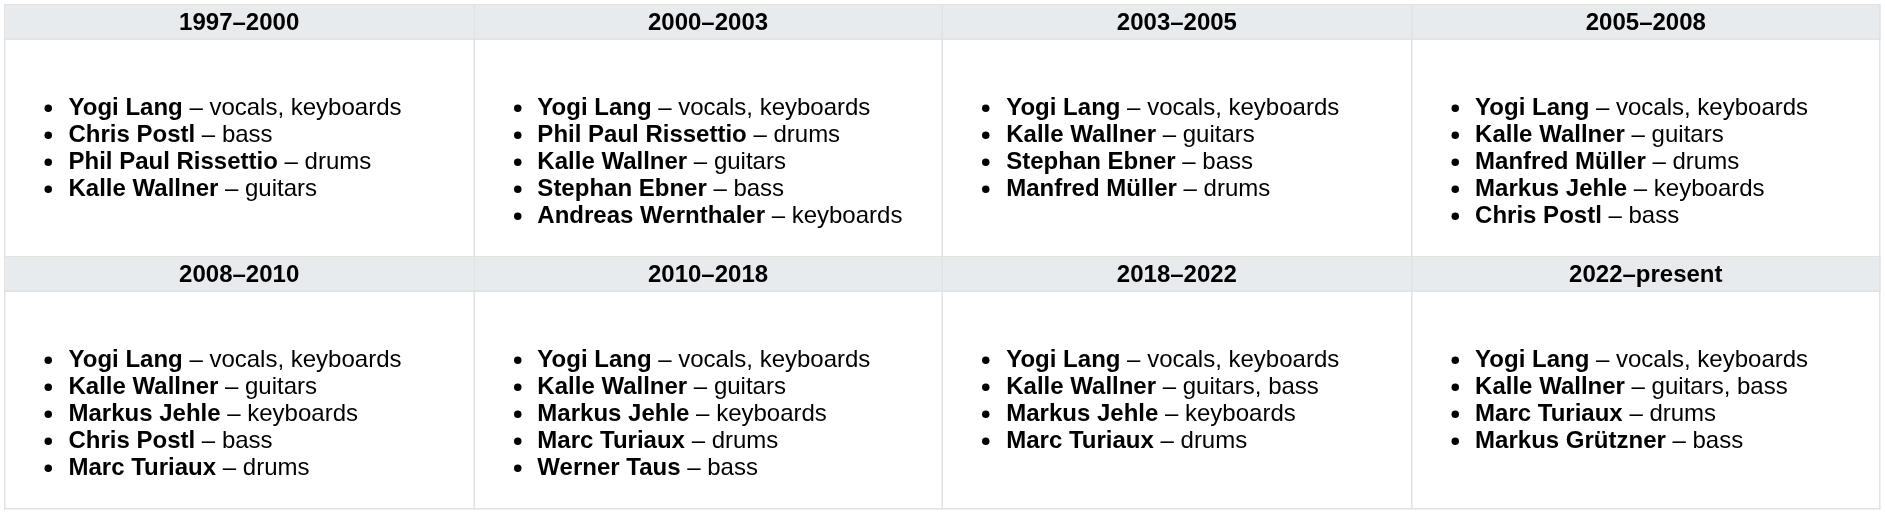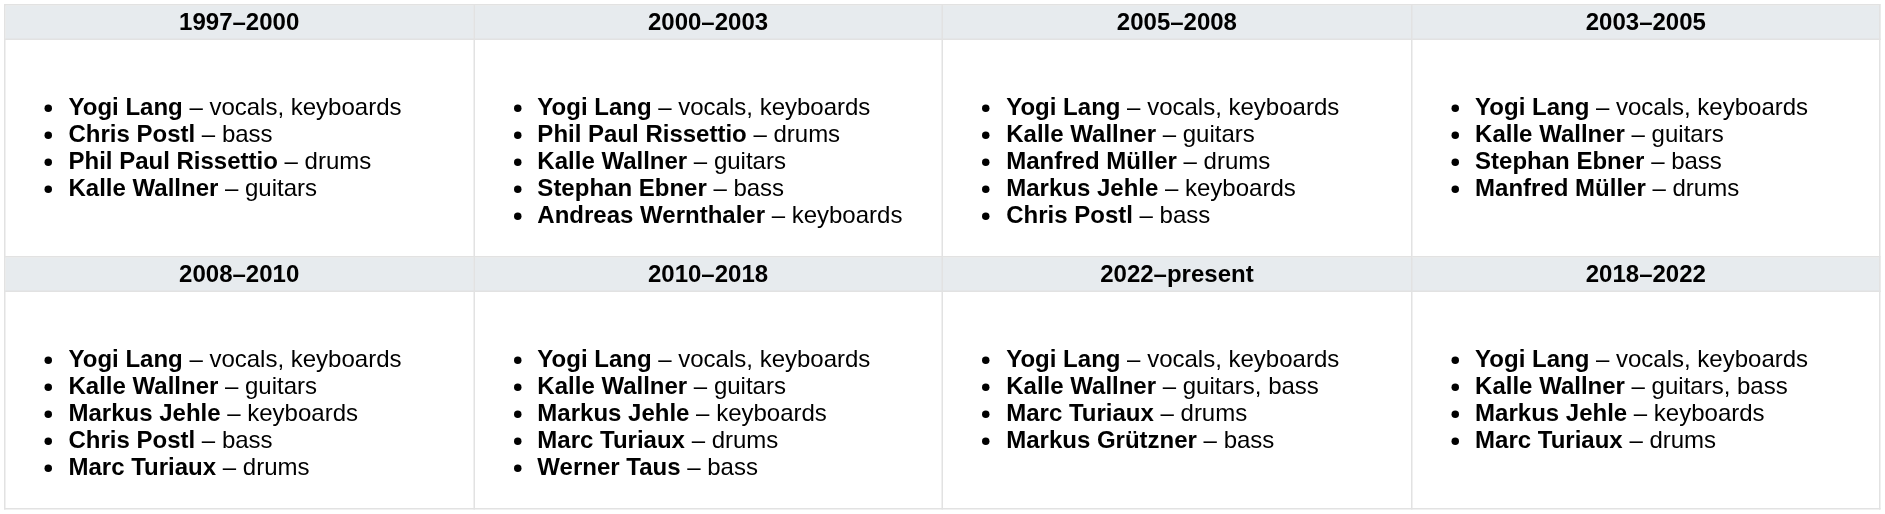columns swapped: (1177, 21) <-> (1646, 21)
